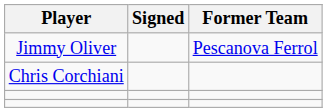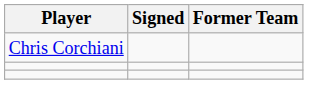- row: (66, 47)
